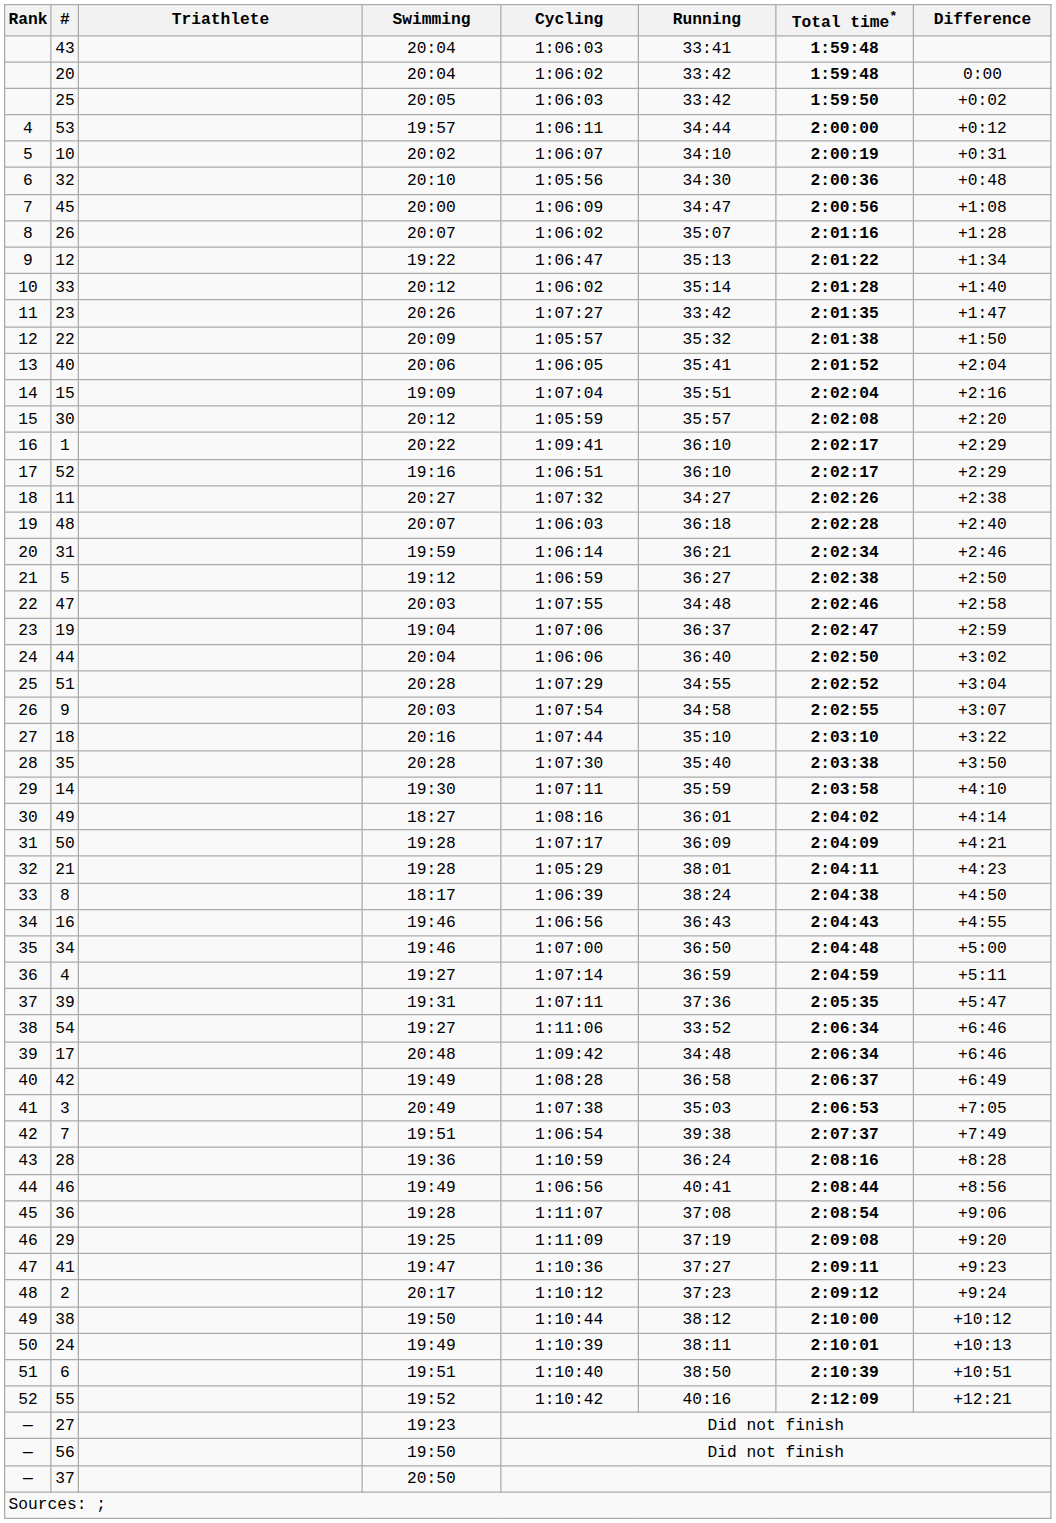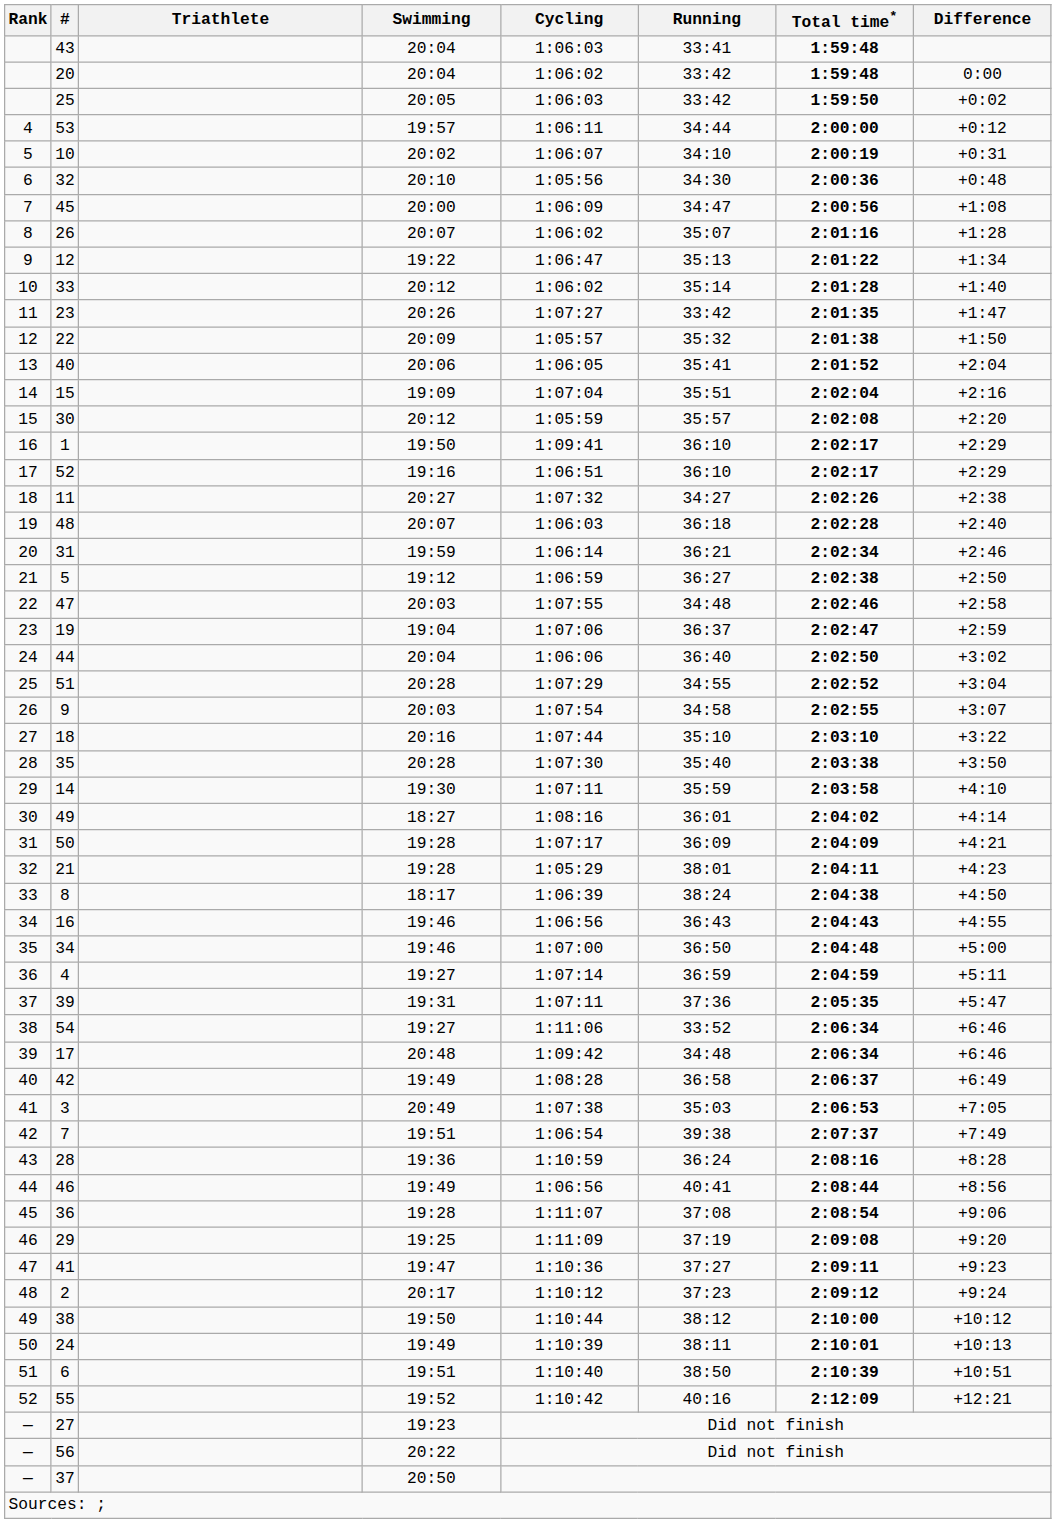(431, 446) 20:22 -> (431, 446) 19:50
(431, 1452) 19:50 -> (431, 1452) 20:22
